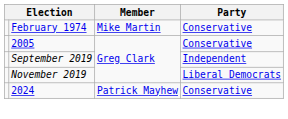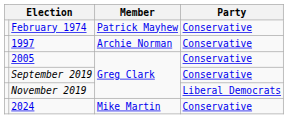(129, 28) Mike Martin -> (137, 28) Patrick Mayhew
+ row: (23, 44)
(214, 59) Independent -> (217, 75) Conservative
(137, 91) Patrick Mayhew -> (129, 106) Mike Martin
